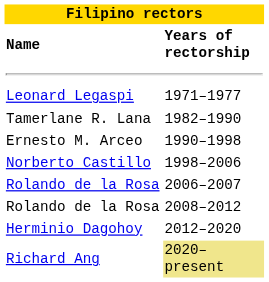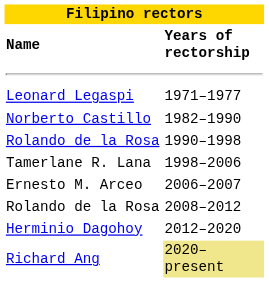(78, 118) Tamerlane R. Lana -> (78, 118) Norberto Castillo
(74, 140) Ernesto M. Arceo -> (83, 140) Rolando de la Rosa
(78, 162) Norberto Castillo -> (78, 162) Tamerlane R. Lana
(83, 184) Rolando de la Rosa -> (74, 184) Ernesto M. Arceo
